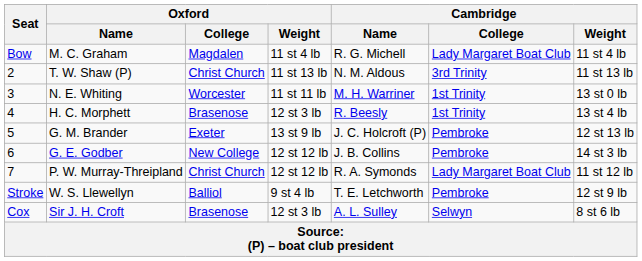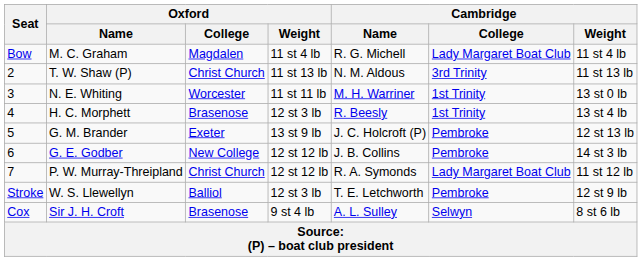(292, 192) 9 st 4 lb -> (296, 192) 12 st 3 lb
(296, 212) 12 st 3 lb -> (292, 212) 9 st 4 lb
